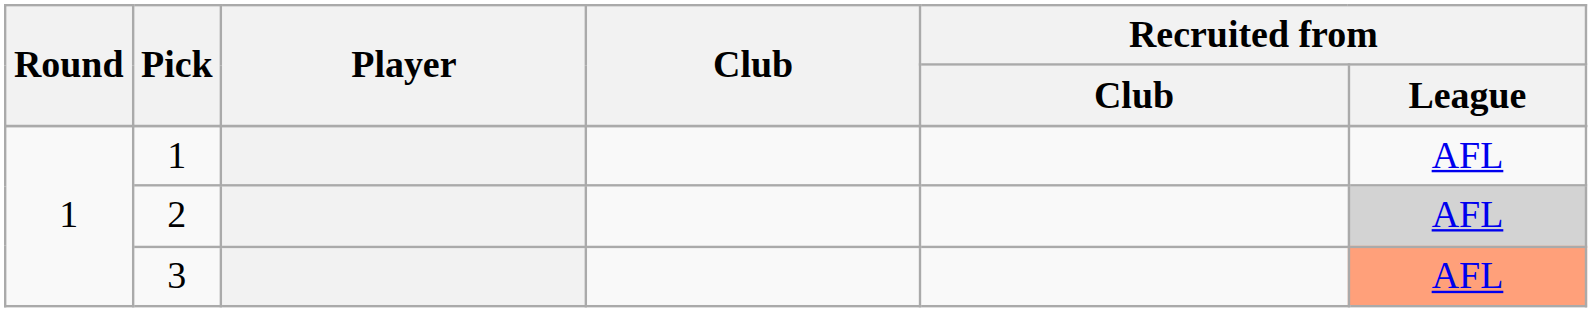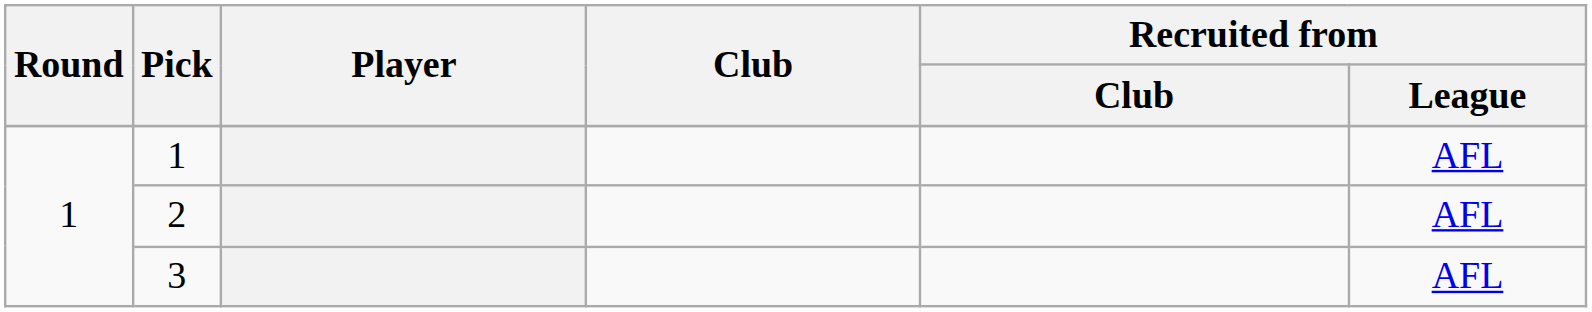(1467, 214) lightgrey background -> (1467, 214) no background
(1467, 275) lightsalmon background -> (1467, 275) no background
